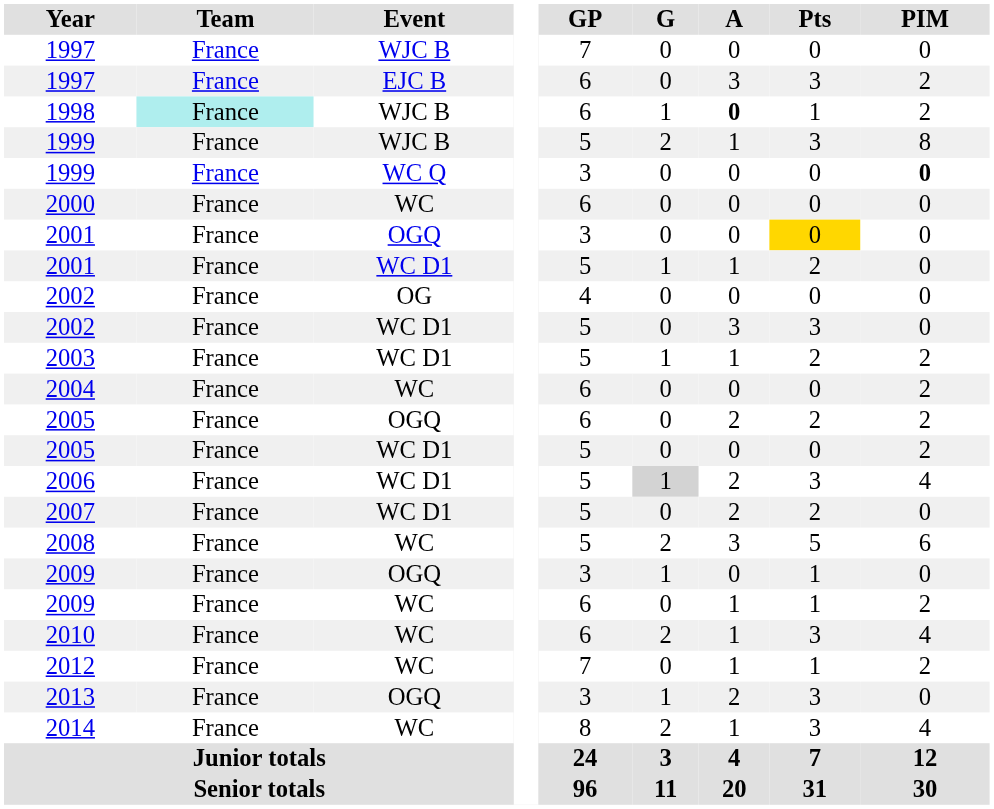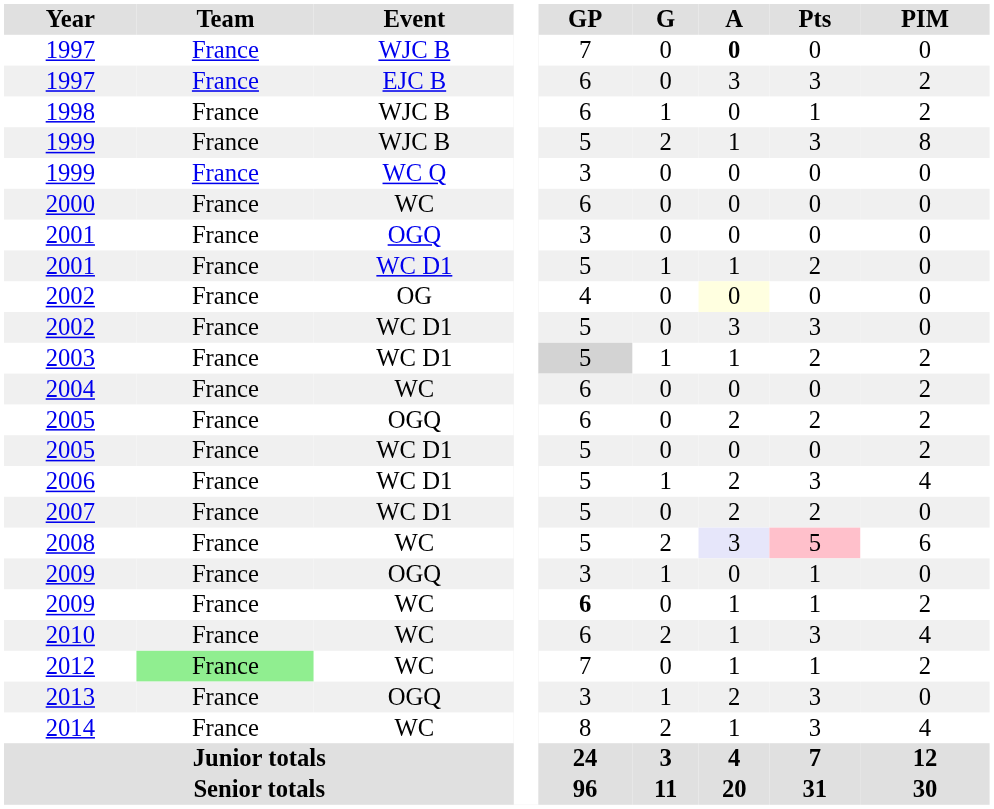(734, 49) normal -> (734, 49) bold
(225, 111) paleturquoise background -> (225, 111) no background
(734, 111) bold -> (734, 111) normal
(925, 173) bold -> (925, 173) normal
(815, 234) gold background -> (815, 234) no background
(734, 296) no background -> (734, 296) lightyellow background
(585, 357) no background -> (585, 357) lightgrey background
(666, 481) lightgrey background -> (666, 481) no background
(734, 542) no background -> (734, 542) lavender background
(815, 542) no background -> (815, 542) pink background
(585, 604) normal -> (585, 604) bold
(225, 665) no background -> (225, 665) lightgreen background
